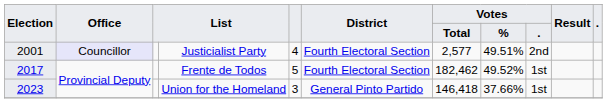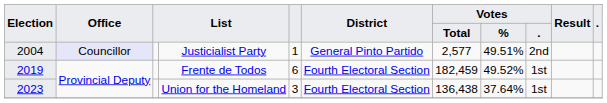(30, 51) 2001 -> (30, 51) 2004
(295, 51) 4 -> (295, 51) 1
(367, 51) Fourth Electoral Section -> (367, 51) General Pinto Partido
(30, 70) 2017 -> (30, 70) 2019
(295, 70) 5 -> (295, 70) 6
(457, 70) 182,462 -> (457, 70) 182,459
(367, 89) General Pinto Partido -> (367, 89) Fourth Electoral Section
(457, 89) 146,418 -> (457, 89) 136,438
(503, 89) 37.66% -> (503, 89) 37.64%
